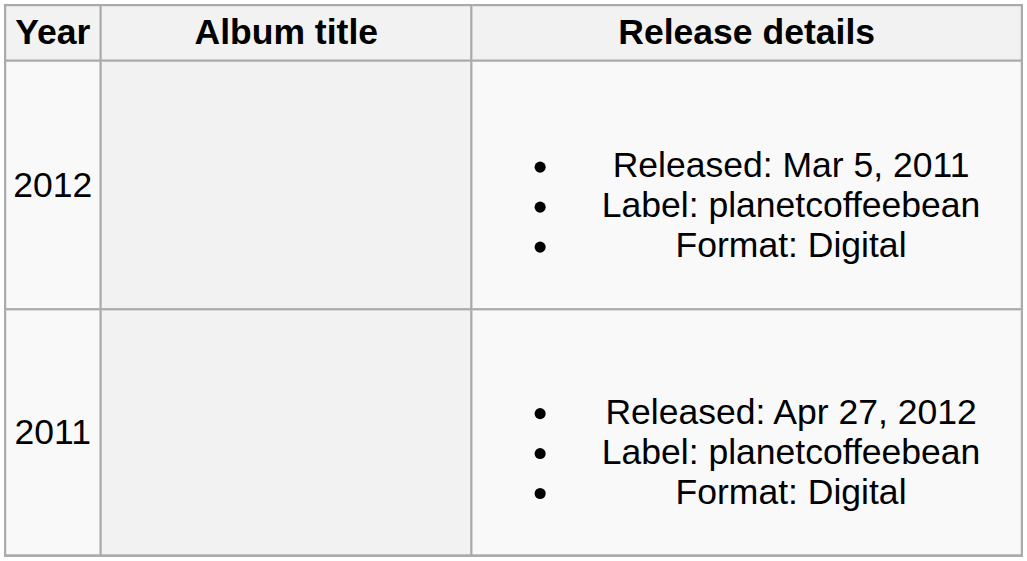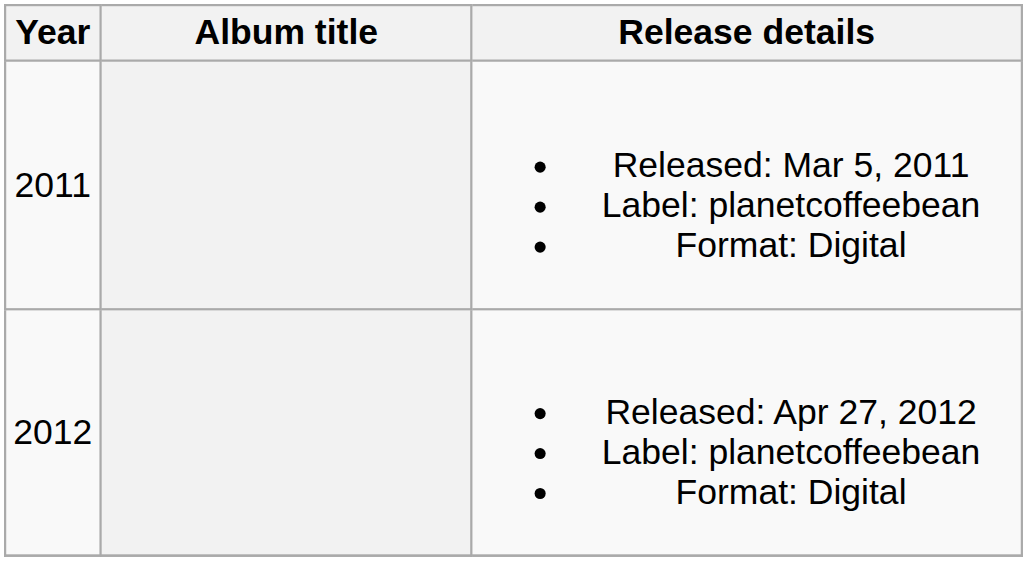(53, 184) 2012 -> (53, 184) 2011
(53, 431) 2011 -> (53, 431) 2012
